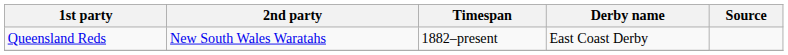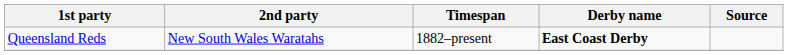(599, 38) normal -> (595, 38) bold
